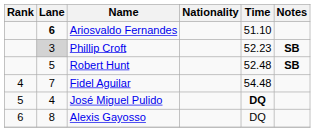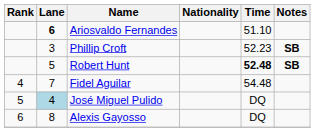(52, 48) lightgrey background -> (52, 48) no background
(258, 65) normal -> (258, 65) bold
(52, 100) no background -> (52, 100) lightblue background
(258, 100) bold -> (258, 100) normal
